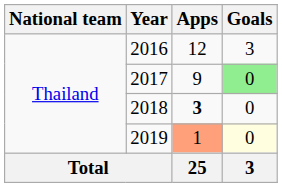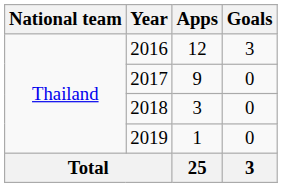(250, 78) lightgreen background -> (250, 78) no background
(197, 108) bold -> (197, 108) normal
(197, 138) lightsalmon background -> (197, 138) no background
(250, 138) lightyellow background -> (250, 138) no background
